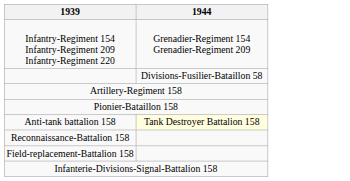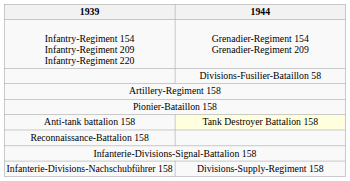- row: (70, 153)
+ row: (90, 169)
